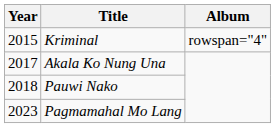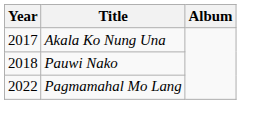- row: (71, 39)
(23, 110) 2023 -> (23, 87) 2022
